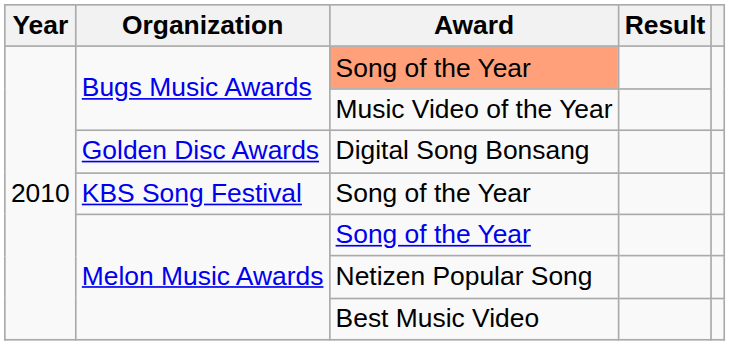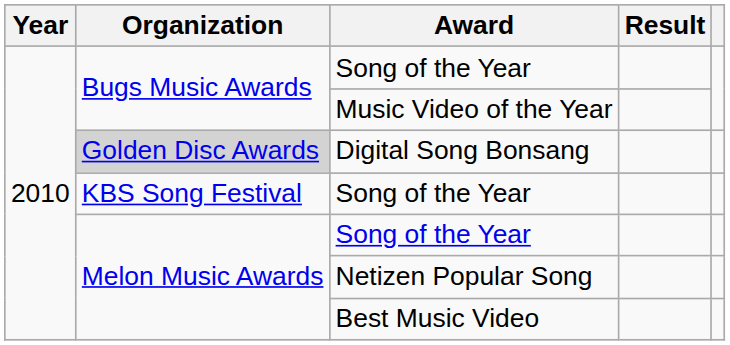(433, 67) lightsalmon background -> (433, 67) no background
(200, 151) no background -> (200, 151) lightgrey background
